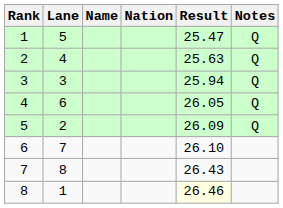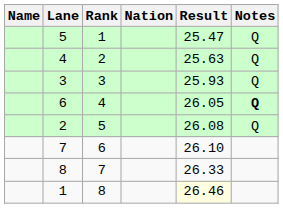columns swapped: (24, 16) <-> (102, 16)
(204, 82) 25.94 -> (204, 82) 25.93
(255, 104) normal -> (255, 104) bold
(204, 126) 26.09 -> (204, 126) 26.08
(204, 170) 26.43 -> (204, 170) 26.33
